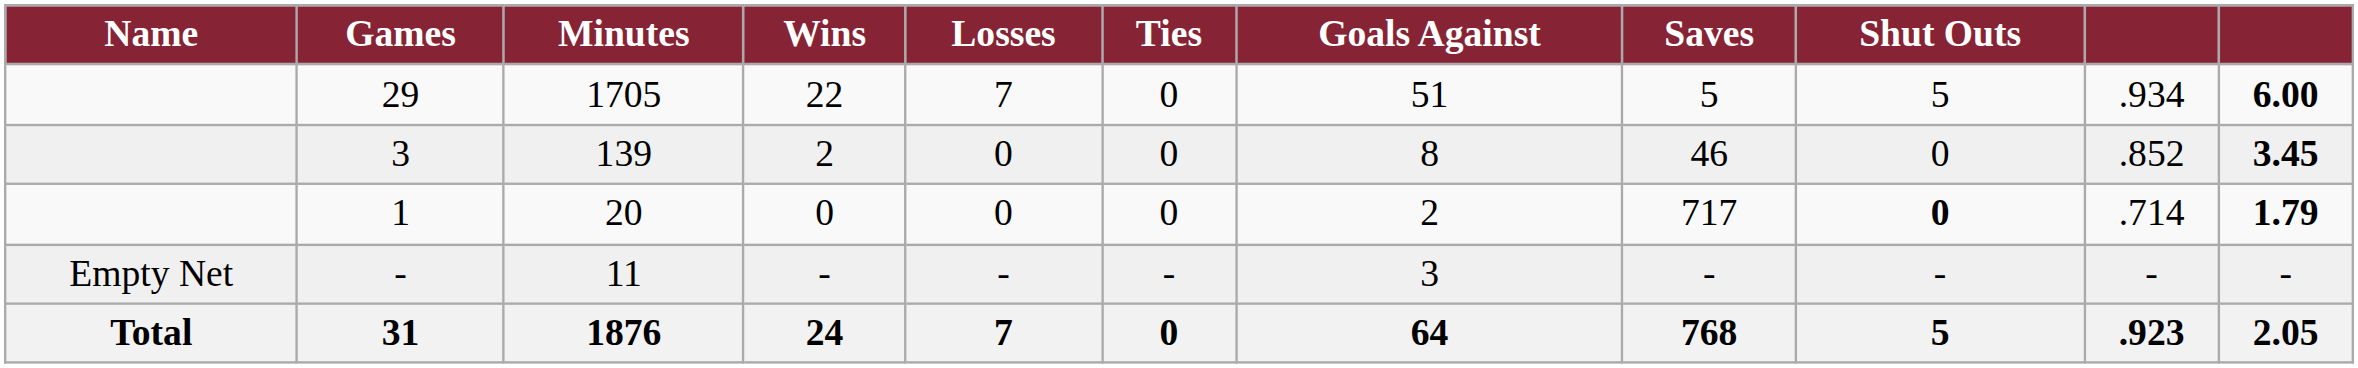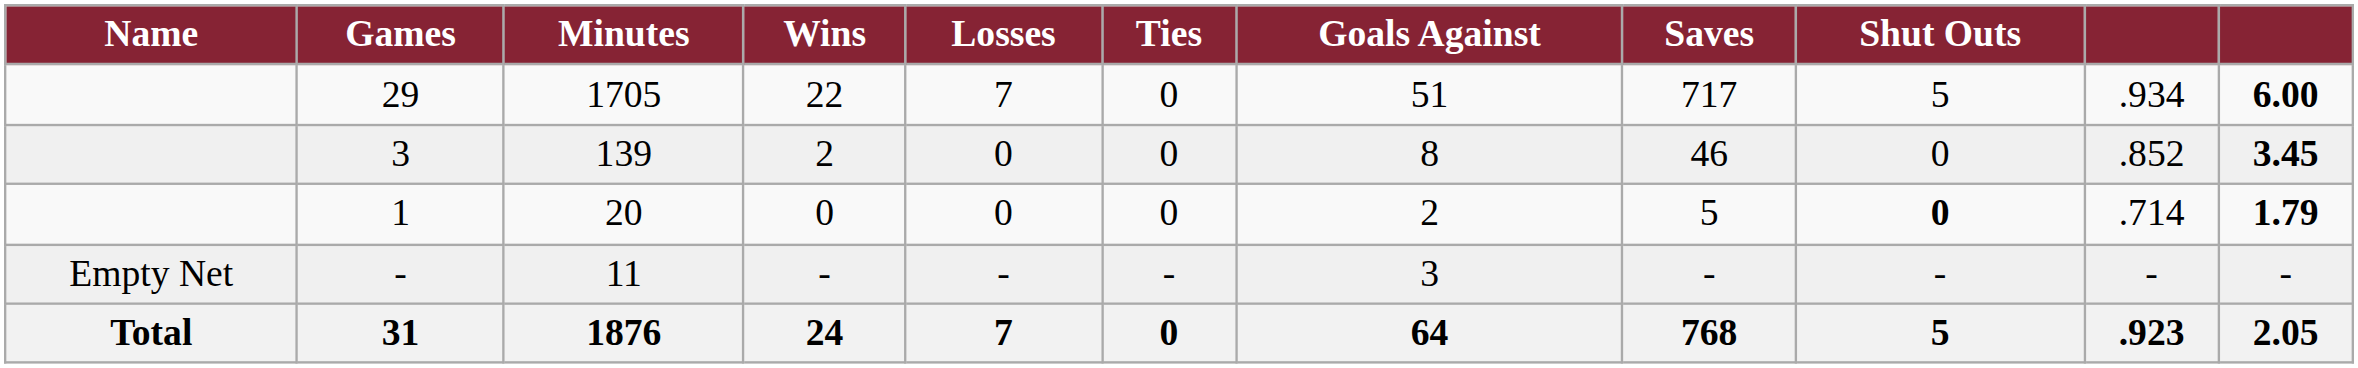(1709, 93) 5 -> (1709, 93) 717
(1709, 213) 717 -> (1709, 213) 5
